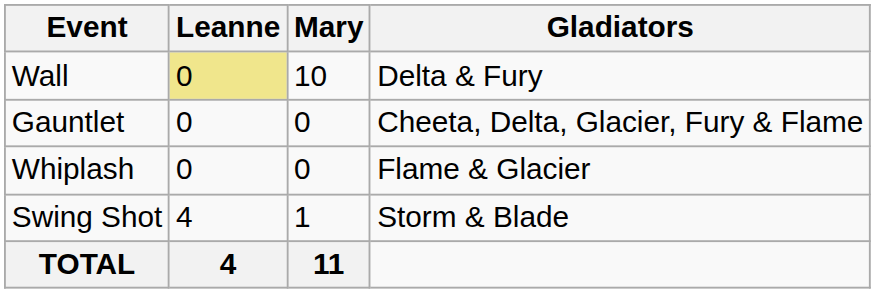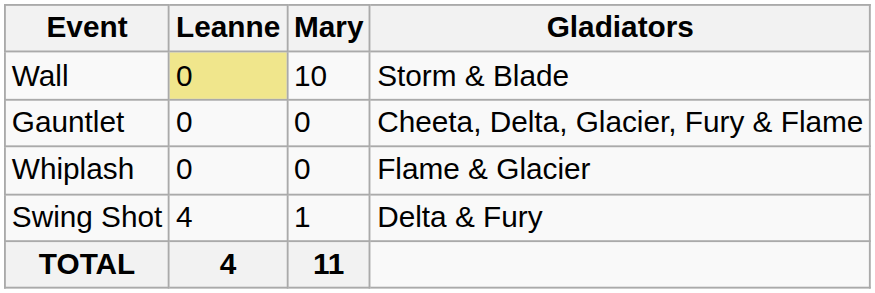(460, 75) Delta & Fury -> (473, 75) Storm & Blade
(473, 216) Storm & Blade -> (460, 216) Delta & Fury
